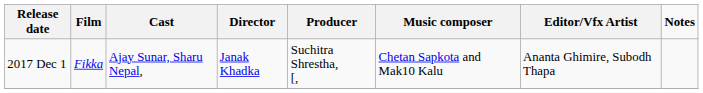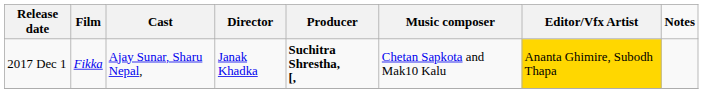(314, 63) normal -> (314, 63) bold
(587, 63) no background -> (589, 63) gold background
